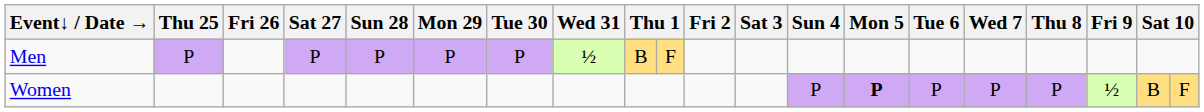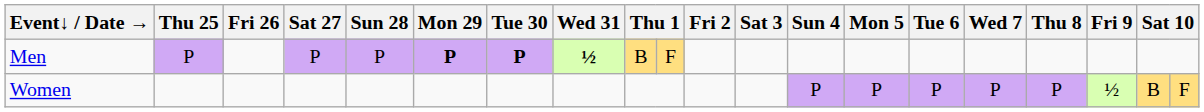(450, 56) normal -> (450, 56) bold
(520, 56) normal -> (520, 56) bold
(589, 56) normal -> (589, 56) bold
(877, 90) bold -> (877, 90) normal
